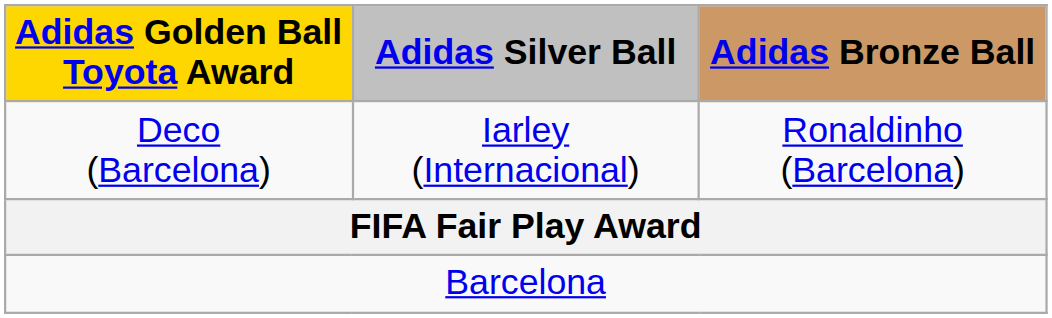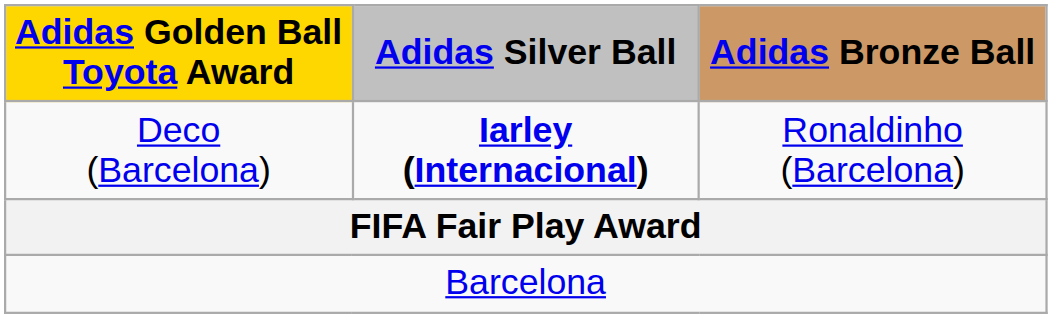(526, 149) normal -> (526, 149) bold
